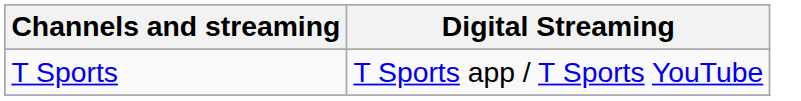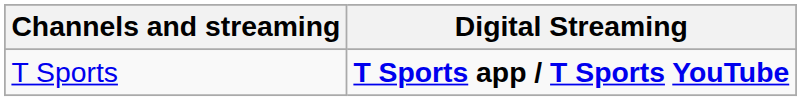(558, 71) normal -> (571, 71) bold
